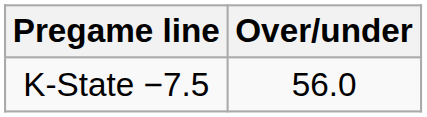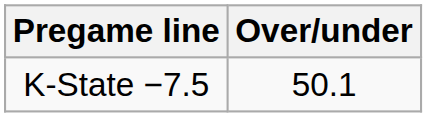(324, 83) 56.0 -> (324, 83) 50.1
